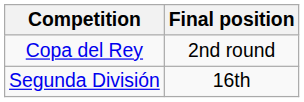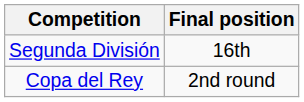rows swapped: (84, 81) <-> (84, 50)
